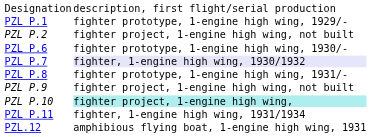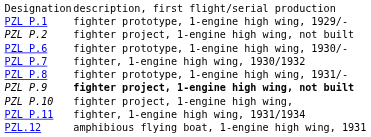(189, 61) lavender background -> (189, 61) no background
(214, 88) normal -> (214, 88) bold
(183, 101) paleturquoise background -> (183, 101) no background
